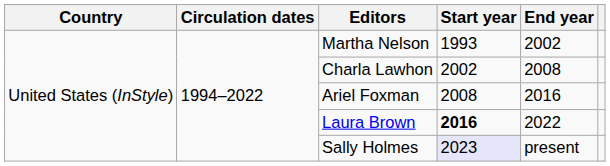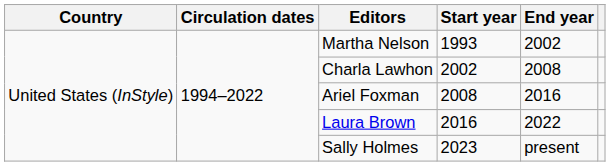(459, 122) bold -> (459, 122) normal
(459, 148) lavender background -> (459, 148) no background
